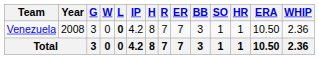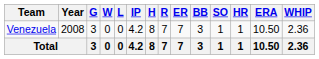(120, 29) bold -> (120, 29) normal
